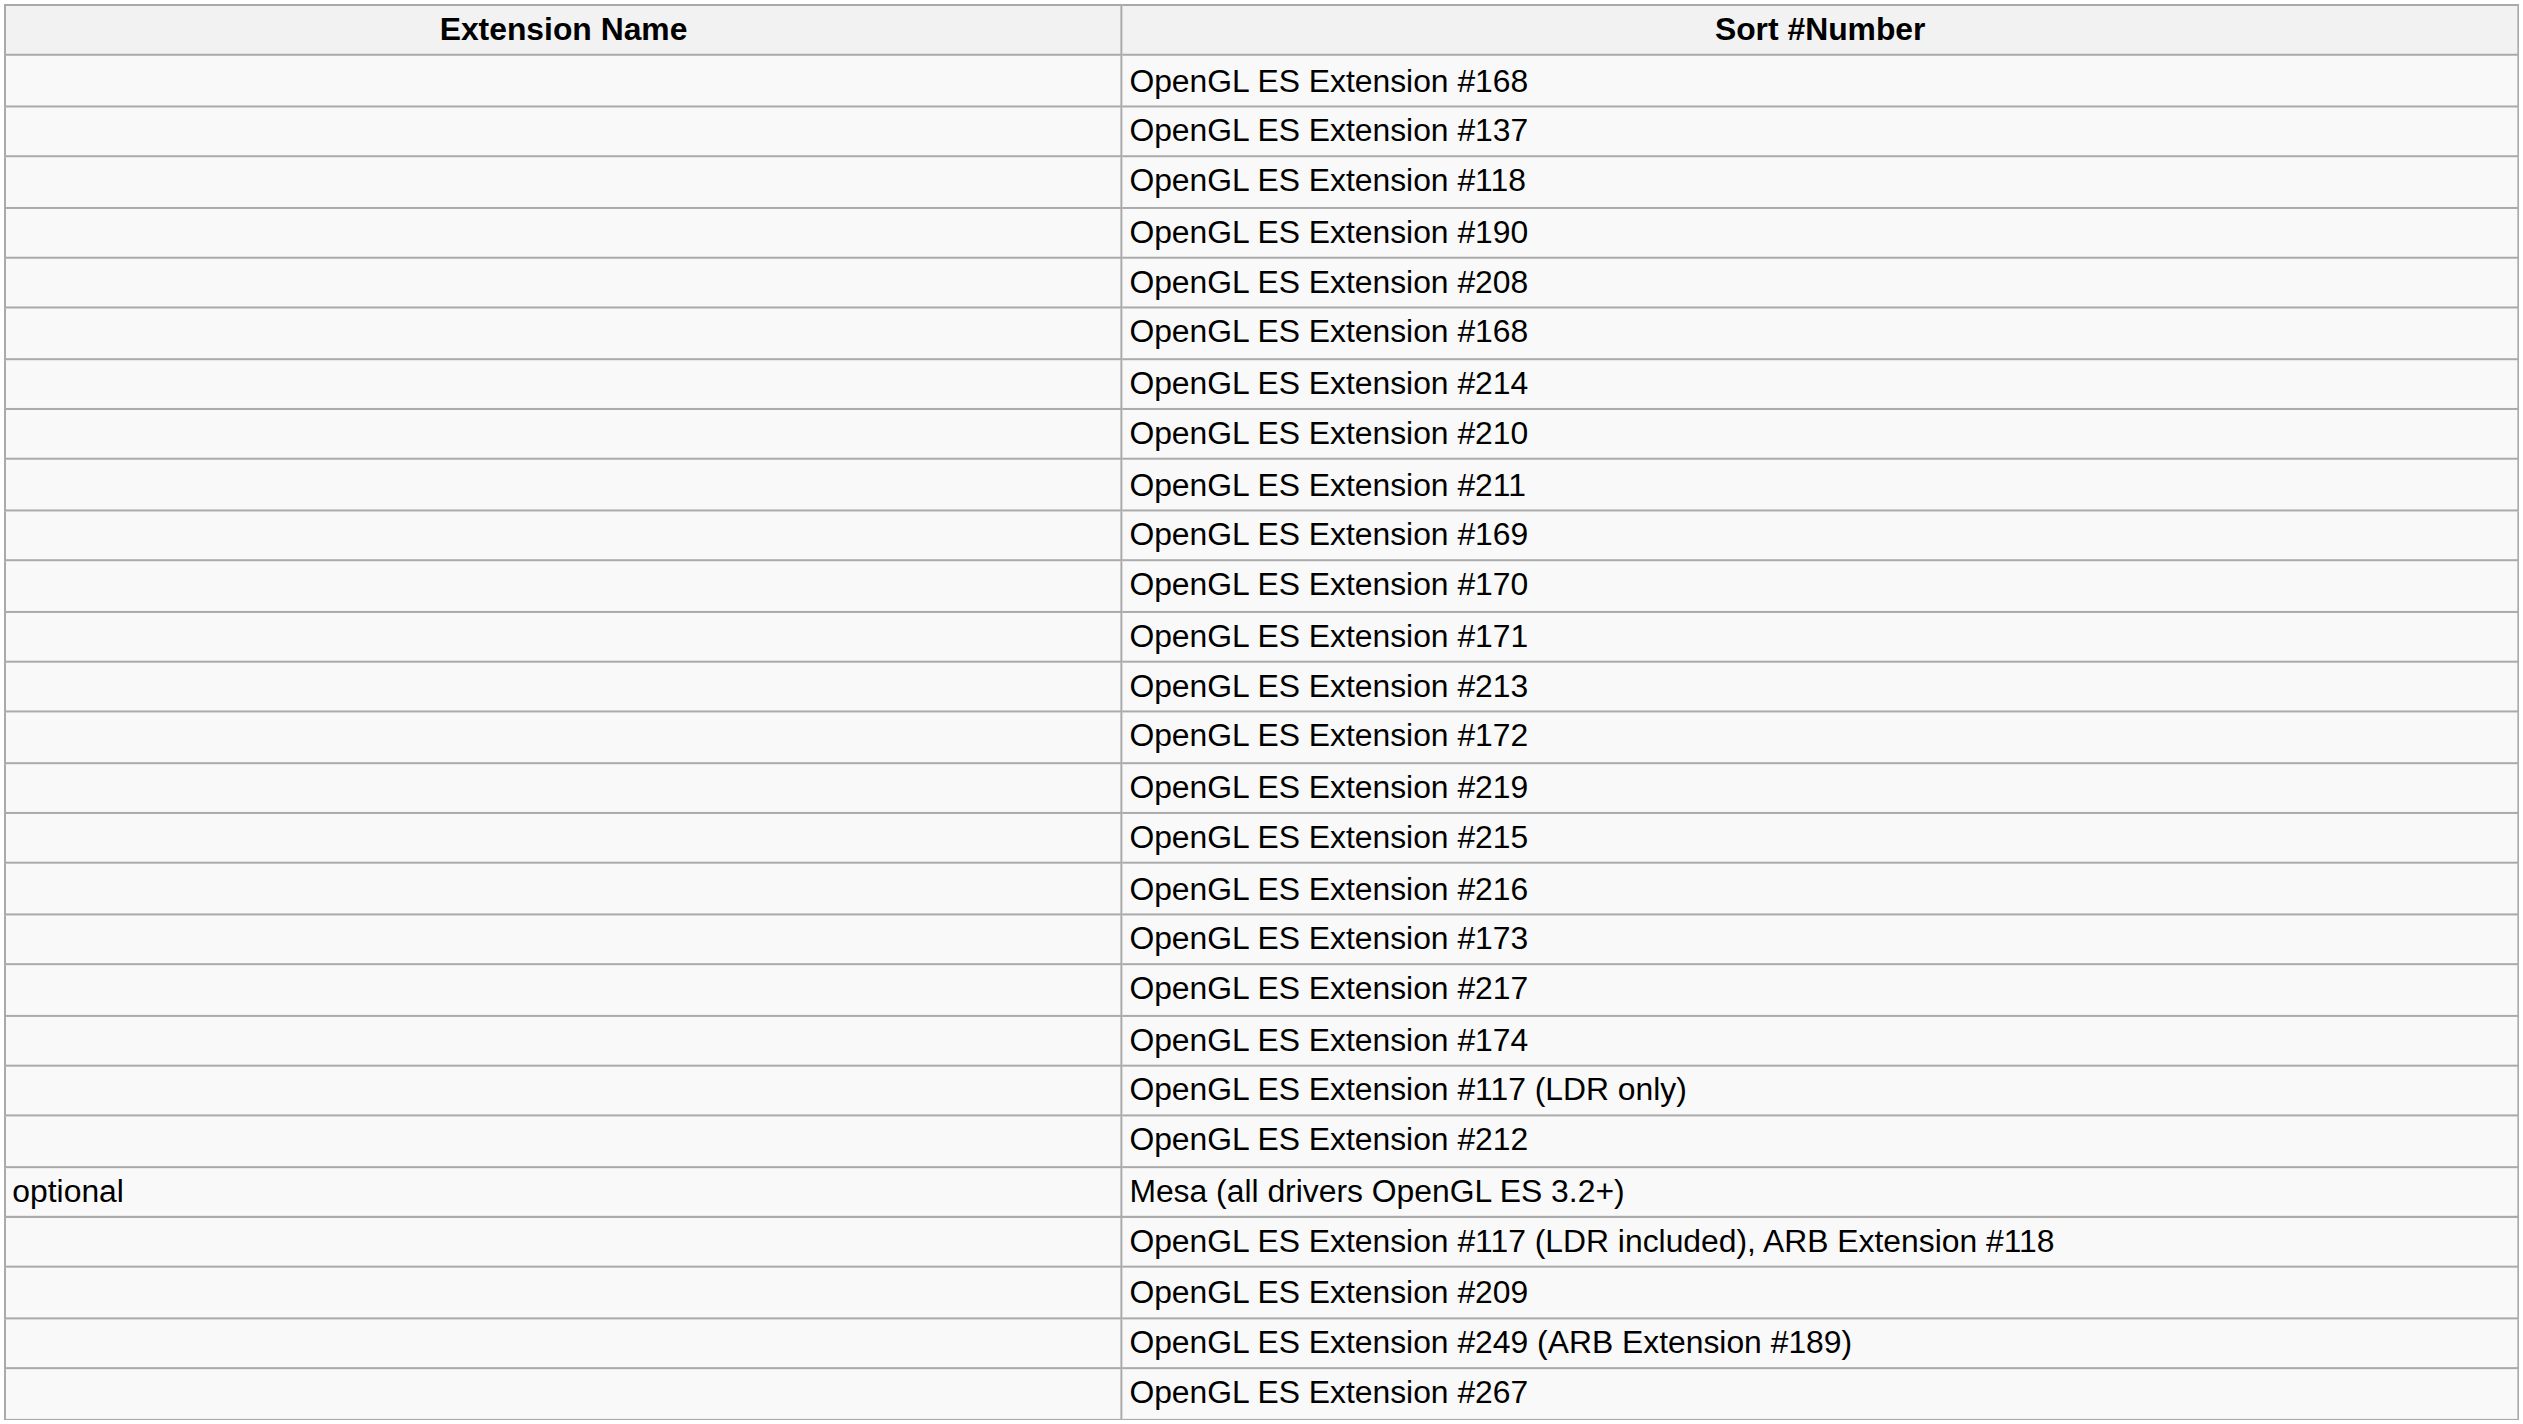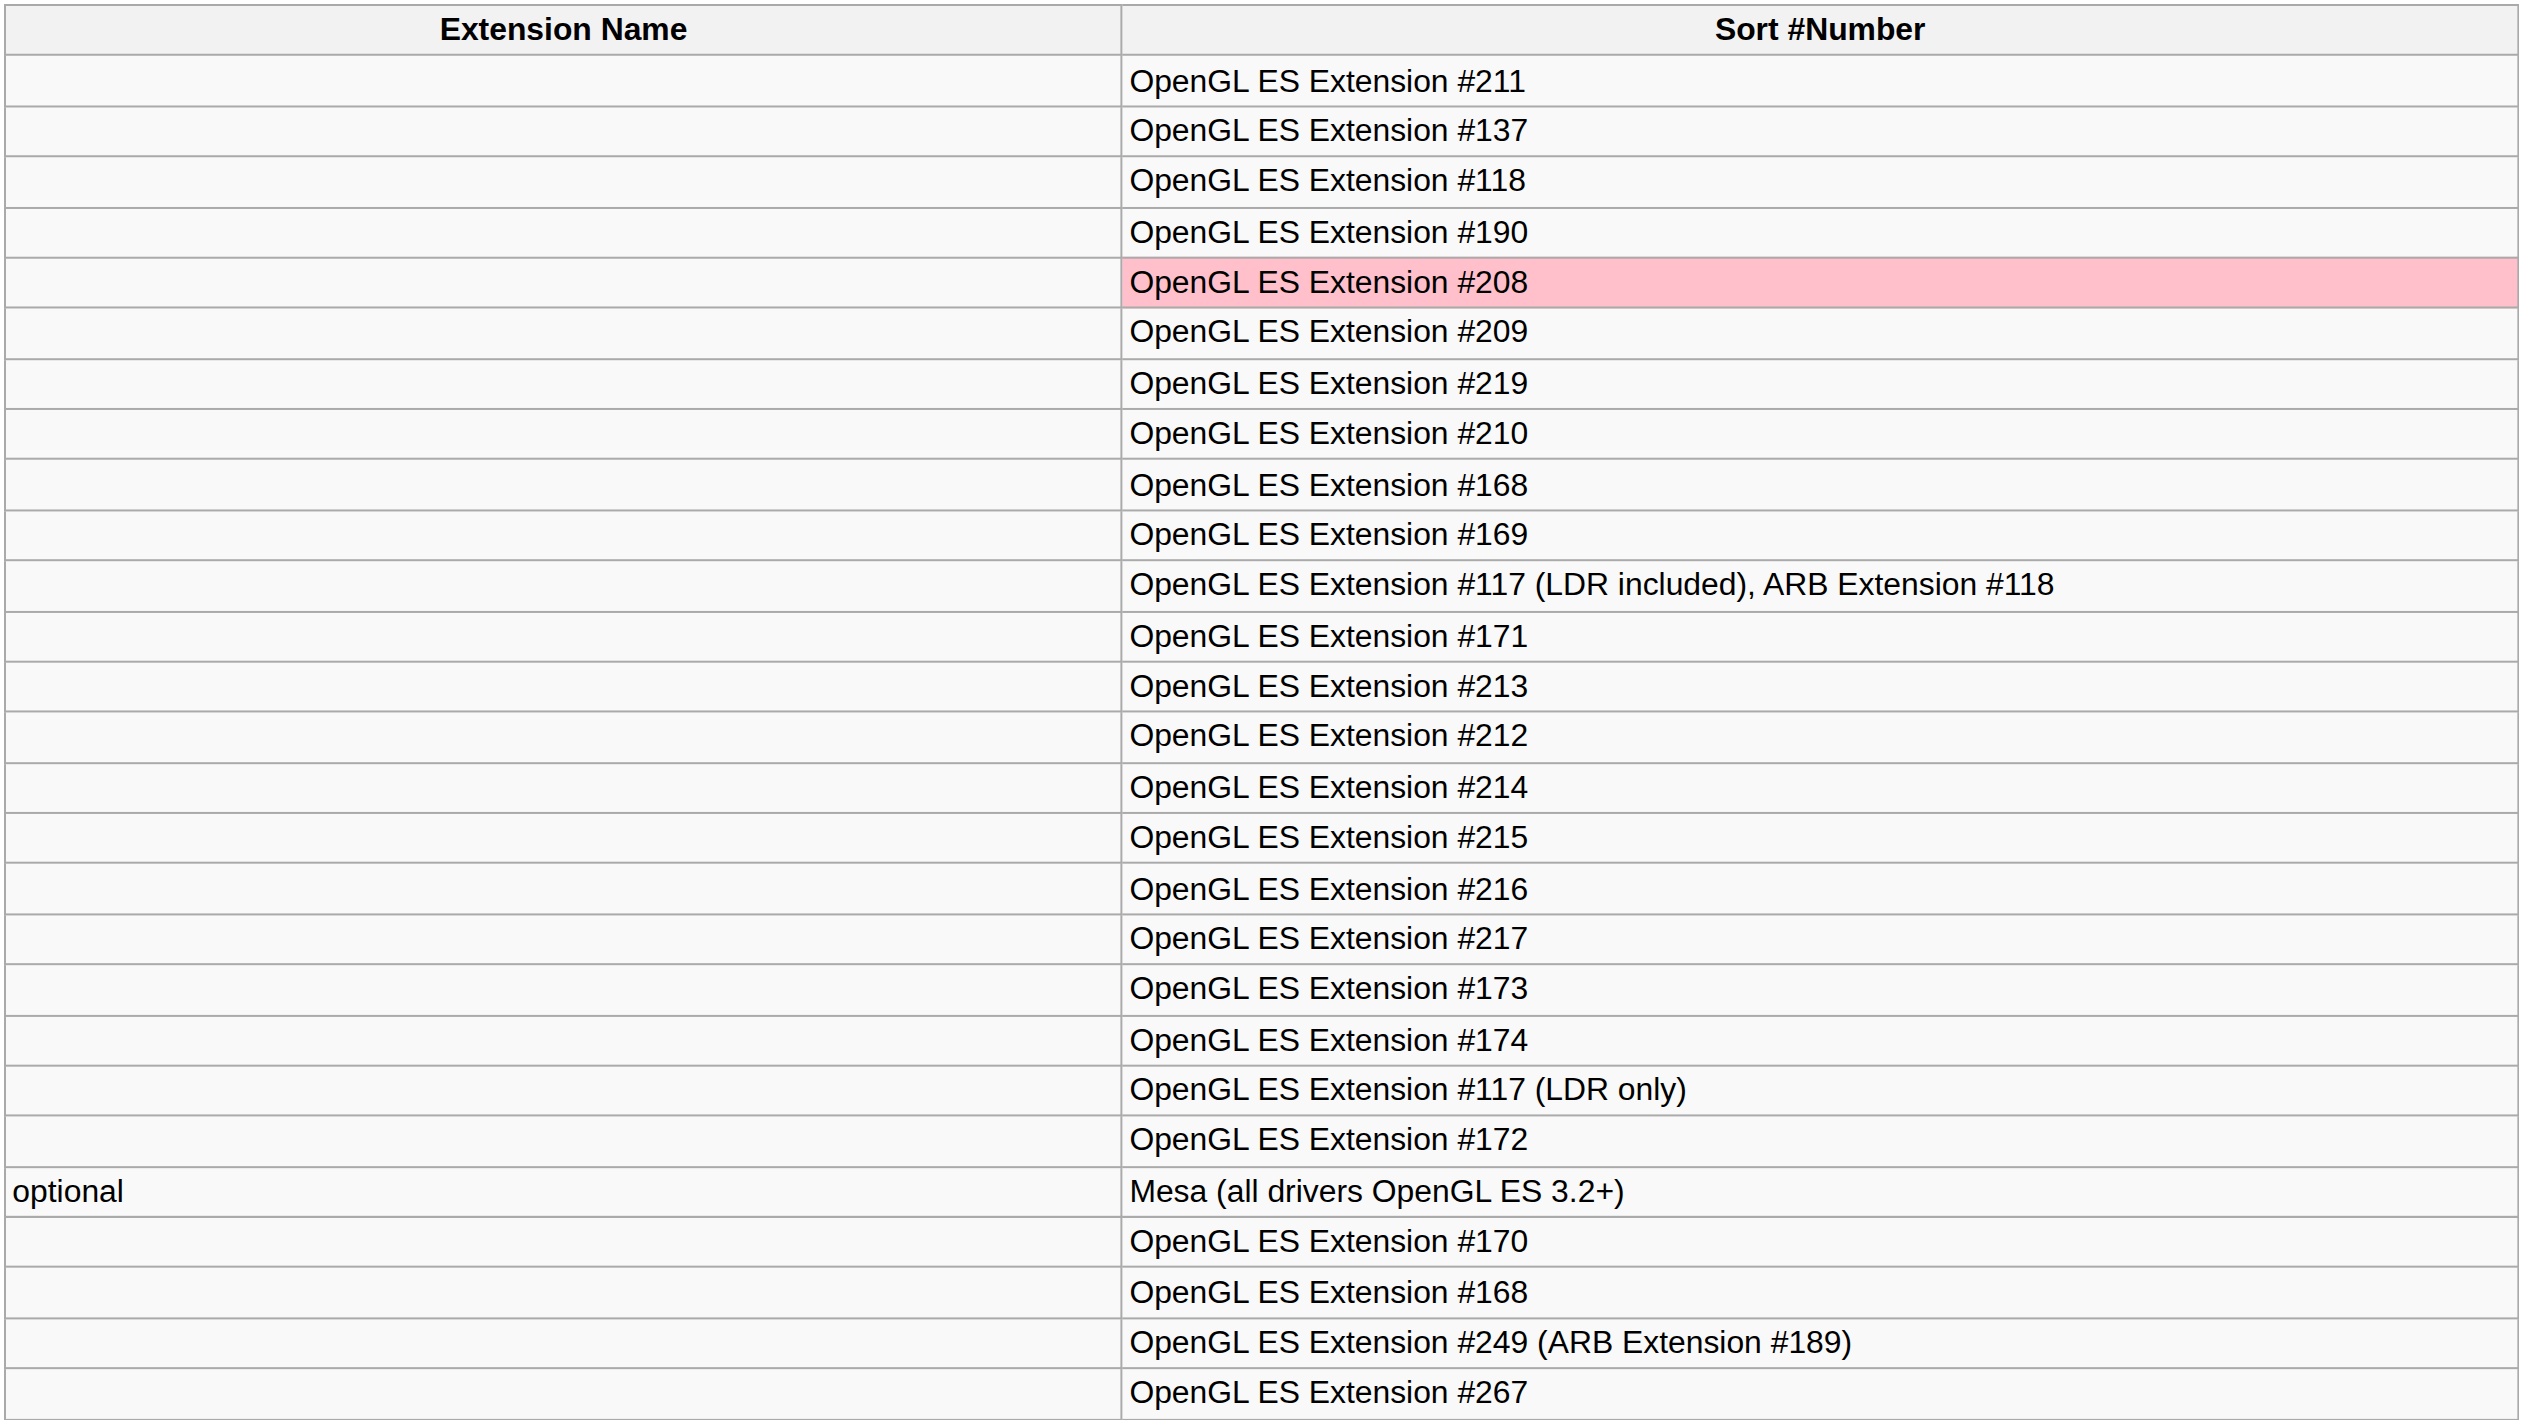(1329, 80) OpenGL ES Extension #168 -> (1328, 80) OpenGL ES Extension #211
(1329, 282) no background -> (1329, 282) pink background
(1329, 332) OpenGL ES Extension #168 -> (1329, 332) OpenGL ES Extension #209
(1329, 383) OpenGL ES Extension #214 -> (1329, 383) OpenGL ES Extension #219
(1328, 484) OpenGL ES Extension #211 -> (1329, 484) OpenGL ES Extension #168
(1329, 585) OpenGL ES Extension #170 -> (1592, 585) OpenGL ES Extension #117 (LDR included), ARB Extension #118
(1329, 736) OpenGL ES Extension #172 -> (1329, 736) OpenGL ES Extension #212
(1329, 787) OpenGL ES Extension #219 -> (1329, 787) OpenGL ES Extension #214
(1329, 938) OpenGL ES Extension #173 -> (1329, 938) OpenGL ES Extension #217
(1329, 989) OpenGL ES Extension #217 -> (1329, 989) OpenGL ES Extension #173
(1329, 1140) OpenGL ES Extension #212 -> (1329, 1140) OpenGL ES Extension #172
(1592, 1241) OpenGL ES Extension #117 (LDR included), ARB Extension #118 -> (1329, 1241) OpenGL ES Extension #170
(1329, 1292) OpenGL ES Extension #209 -> (1329, 1292) OpenGL ES Extension #168
